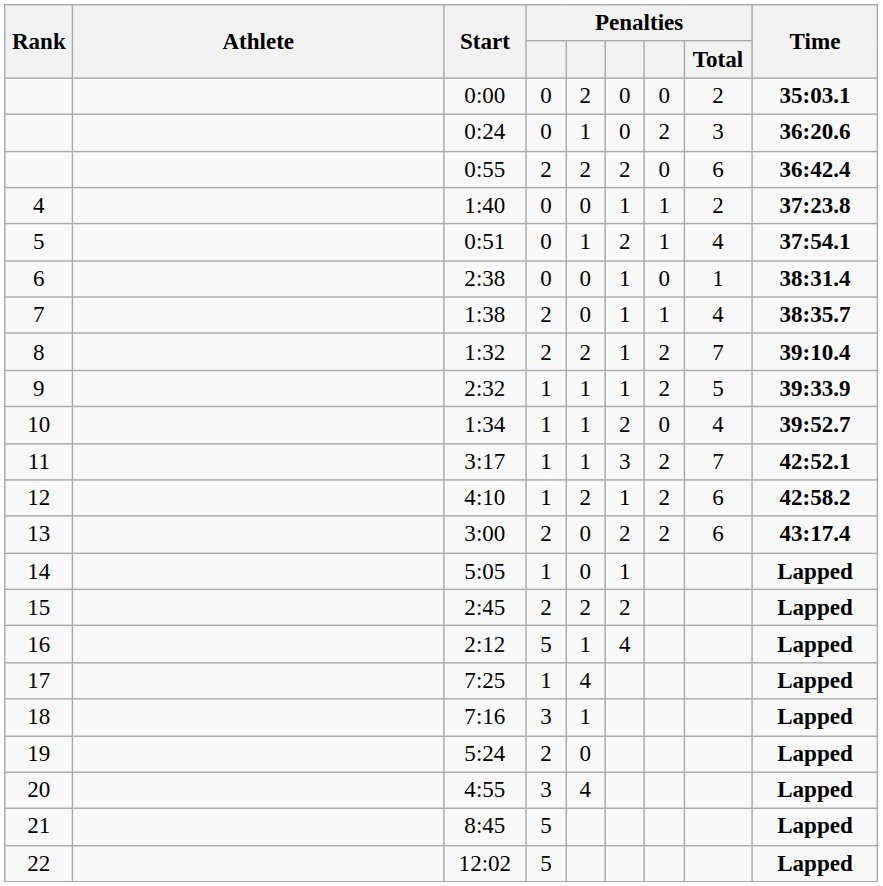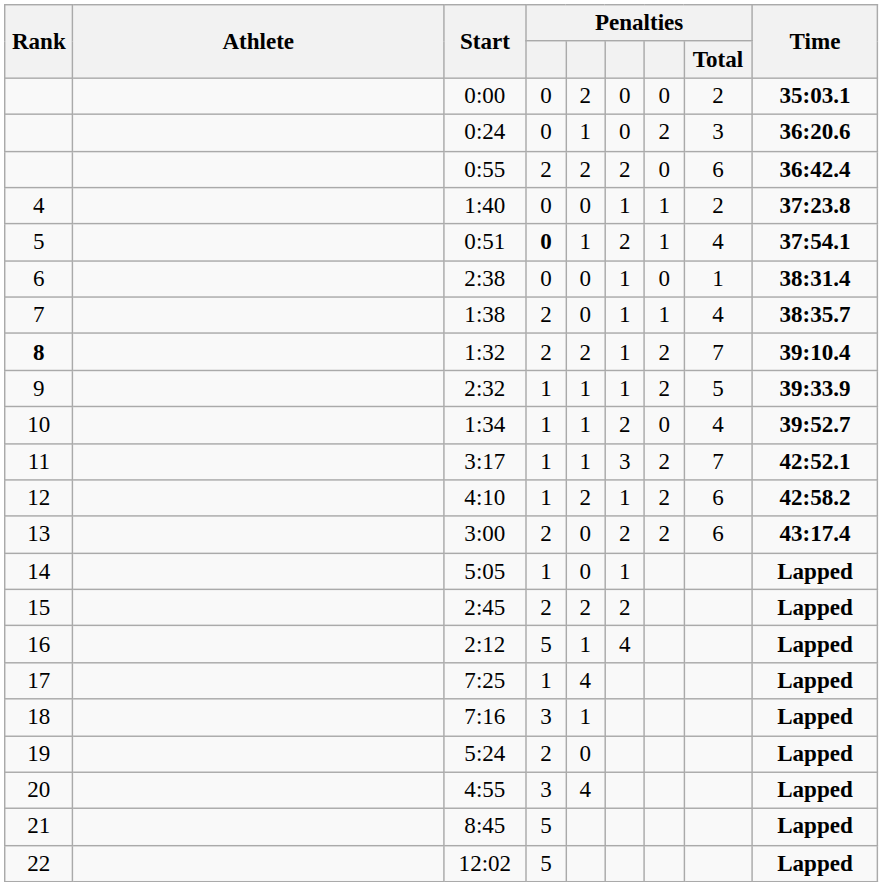(546, 242) normal -> (546, 242) bold
(39, 351) normal -> (39, 351) bold
